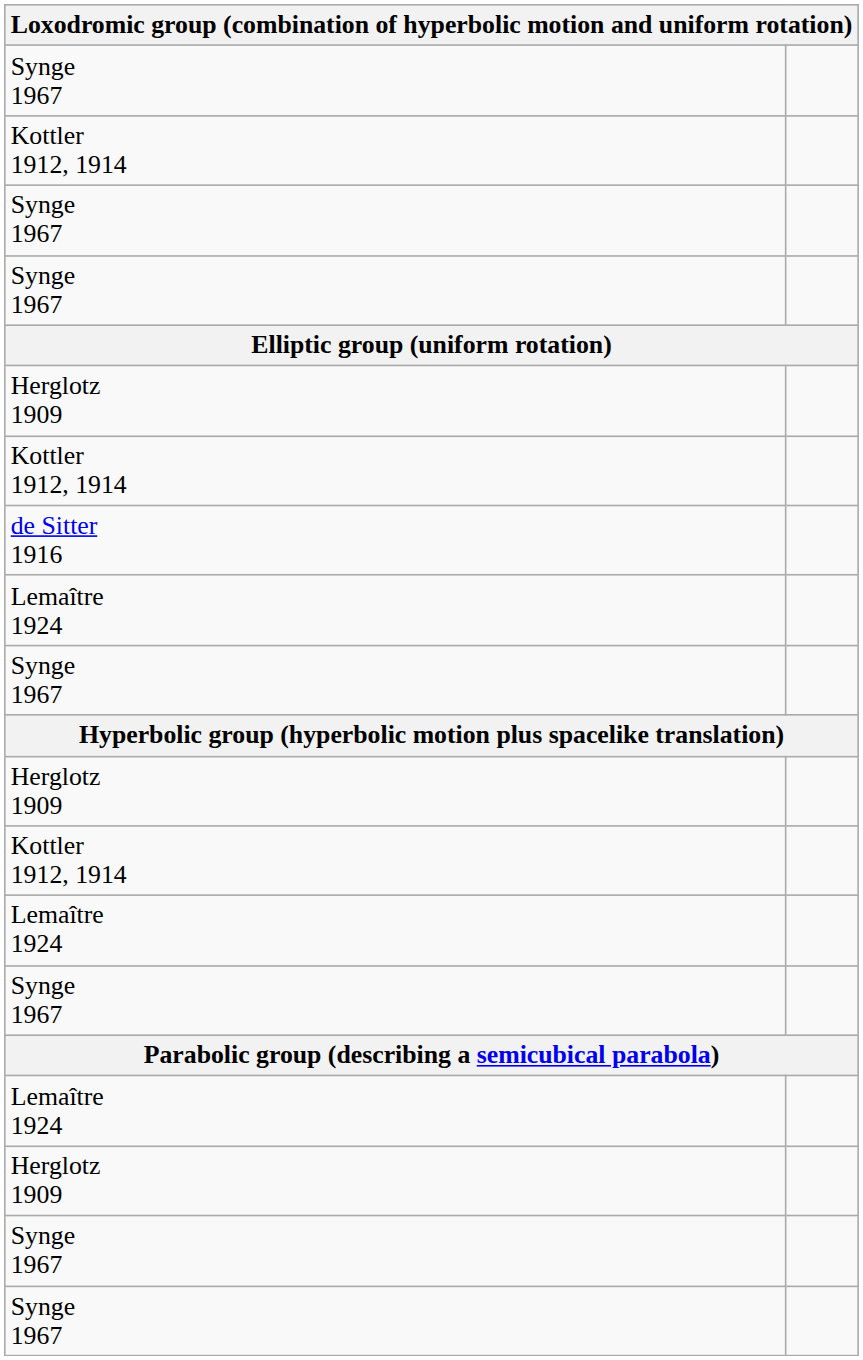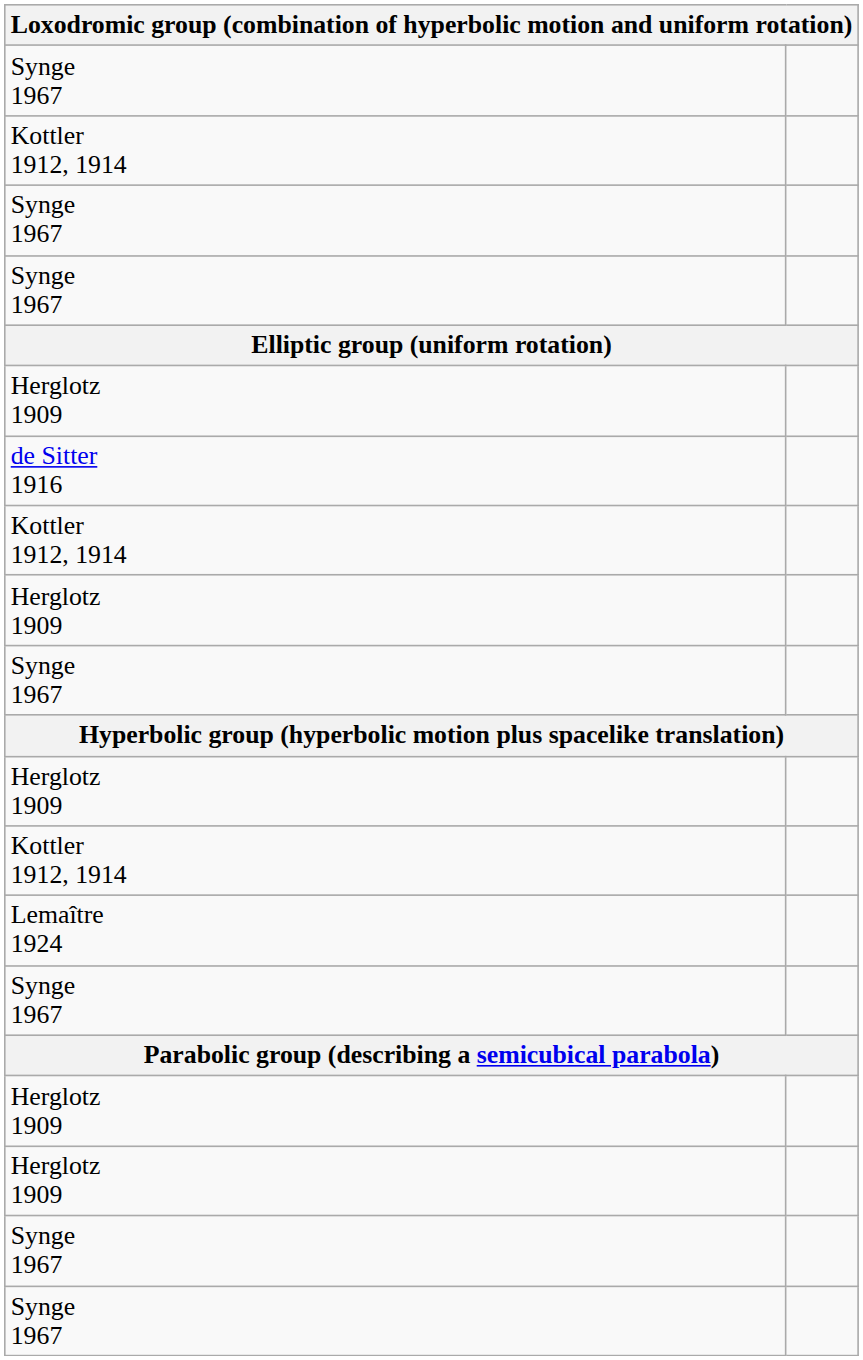(69, 470) Kottler 1912, 1914 -> (54, 470) de Sitter 1916
(54, 540) de Sitter 1916 -> (69, 540) Kottler 1912, 1914
(57, 609) Lemaître 1924 -> (56, 609) Herglotz 1909
(57, 1110) Lemaître 1924 -> (56, 1110) Herglotz 1909
